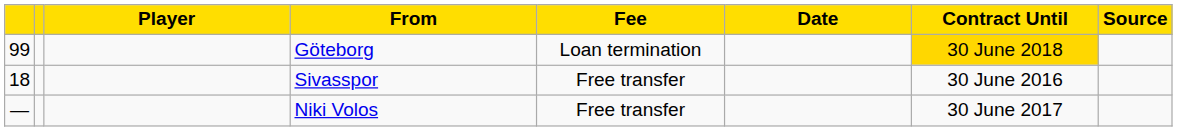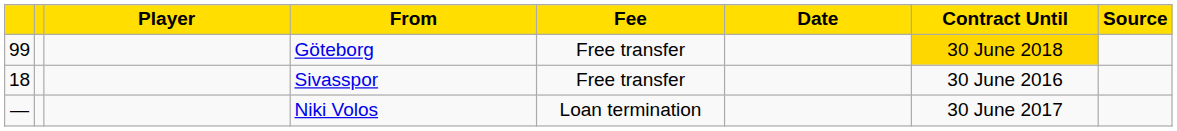(631, 49) Loan termination -> (631, 49) Free transfer
(631, 110) Free transfer -> (631, 110) Loan termination
